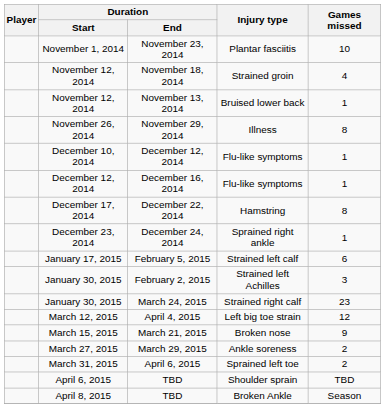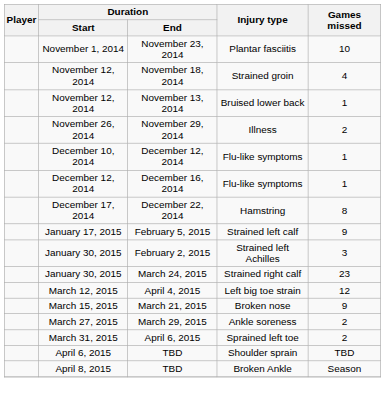(344, 130) 8 -> (344, 130) 2
- row: (172, 237)
(344, 258) 6 -> (344, 232) 9
